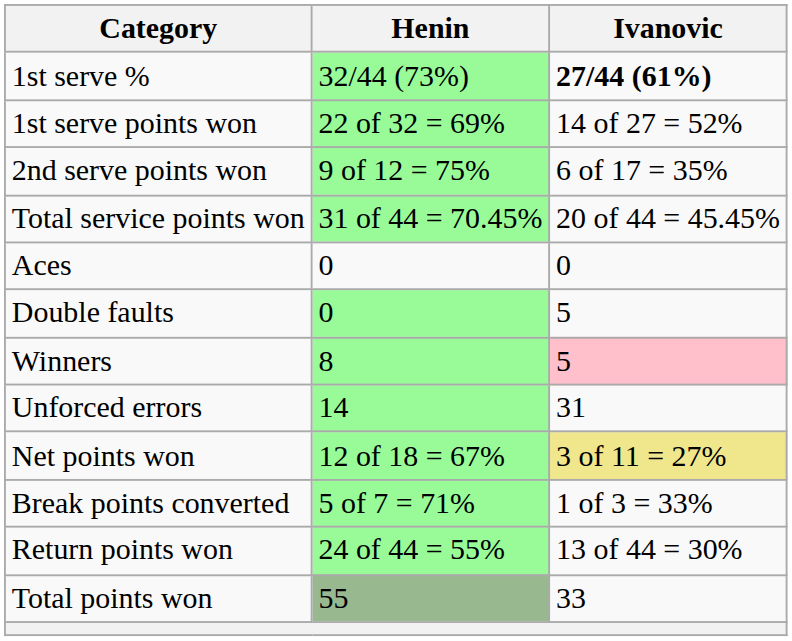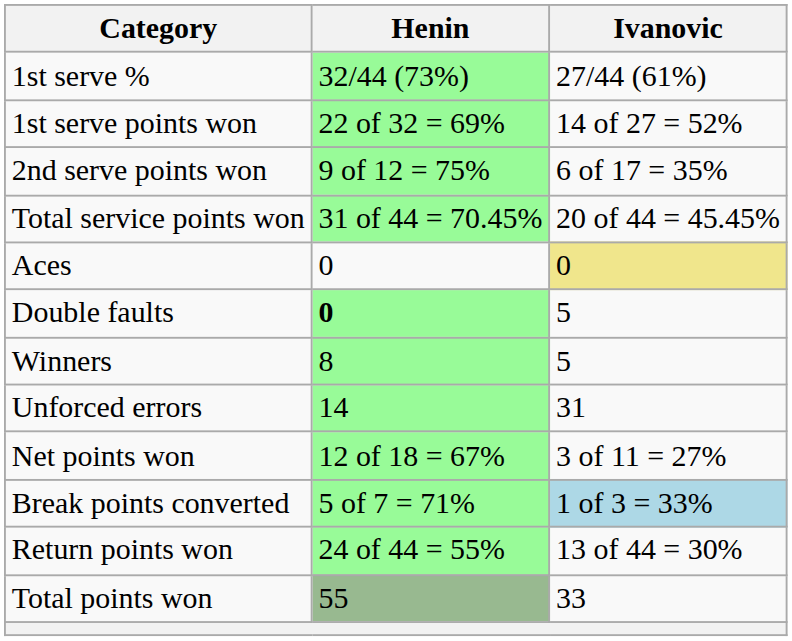(634, 75) bold -> (631, 75) normal
(564, 265) no background -> (564, 265) khaki background
(326, 312) normal -> (326, 312) bold
(564, 360) pink background -> (564, 360) no background
(641, 455) khaki background -> (641, 455) no background
(634, 502) no background -> (634, 502) lightblue background
